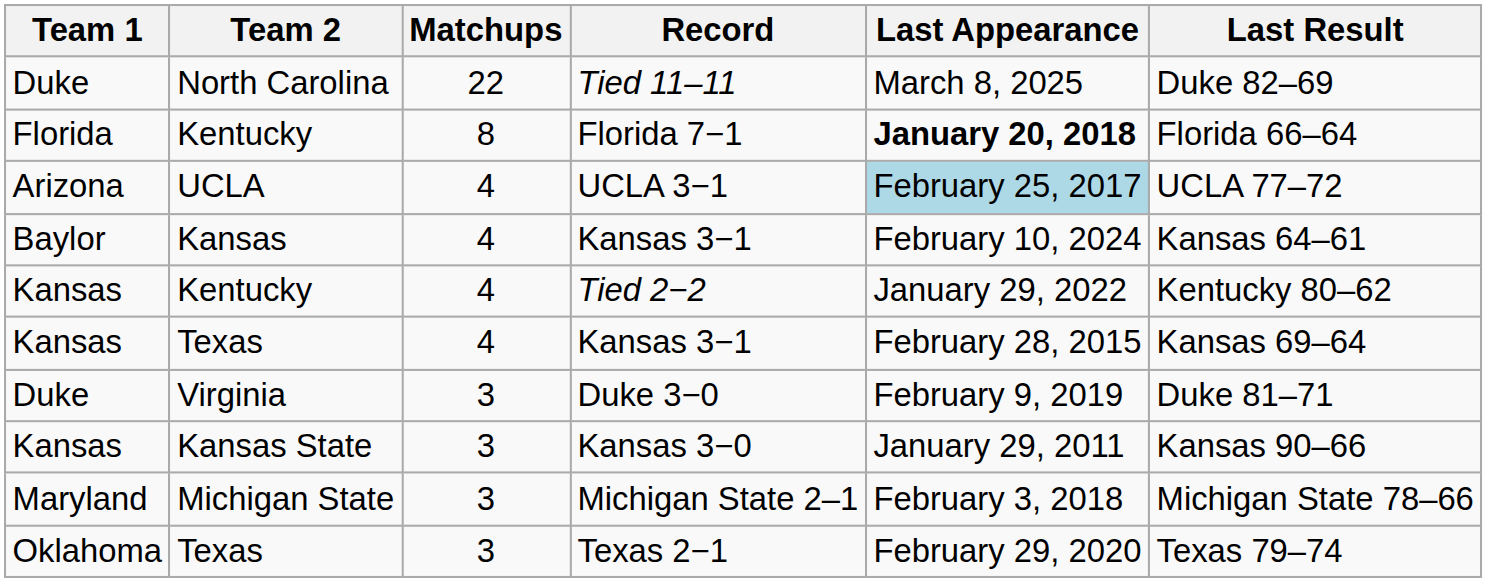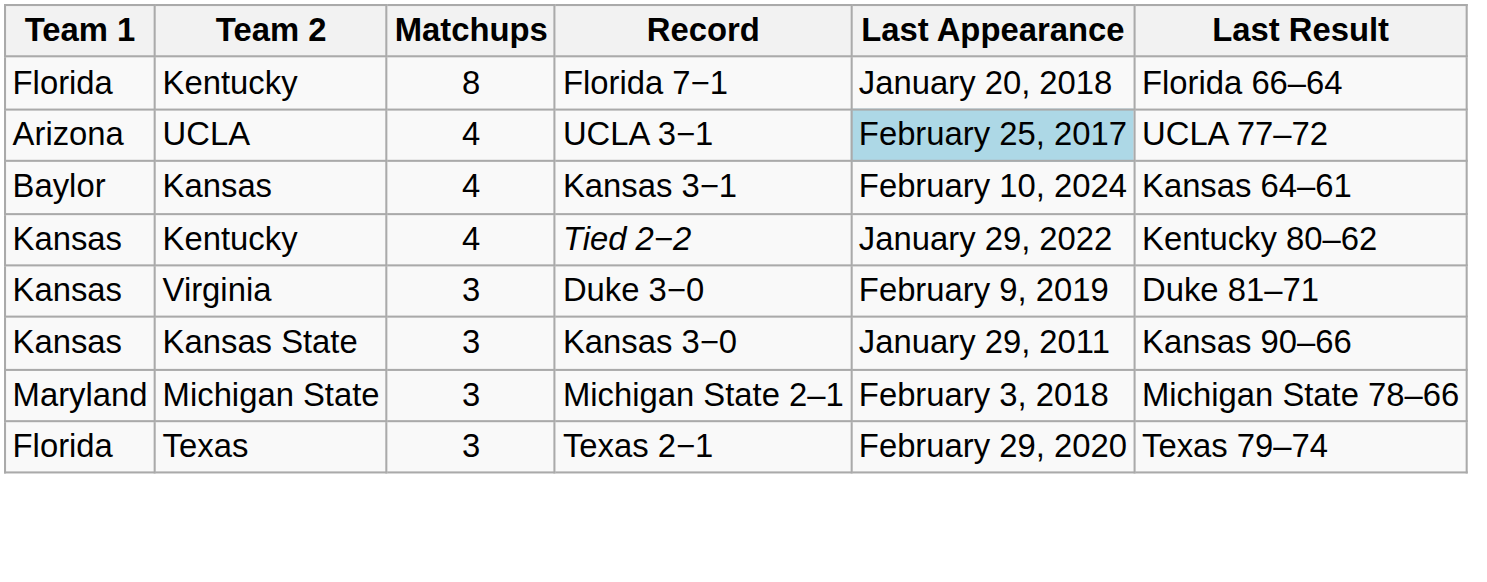- row: (283, 82)
(1005, 134) bold -> (986, 82) normal
- row: (220, 342)
(51, 394) Duke -> (67, 290) Kansas
(87, 550) Oklahoma -> (63, 446) Florida
